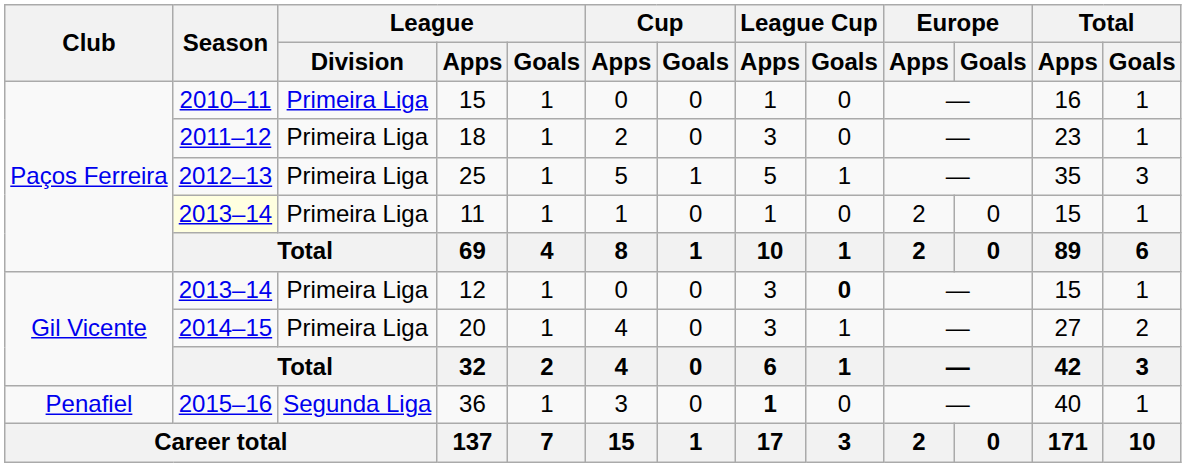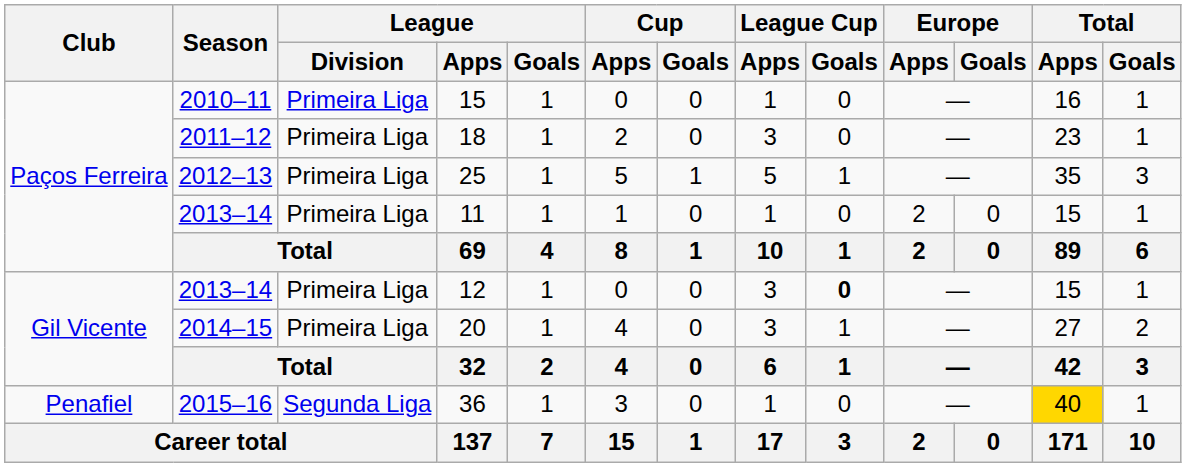(225, 213) lightyellow background -> (225, 213) no background
(770, 404) bold -> (770, 404) normal
(1068, 404) no background -> (1068, 404) gold background
